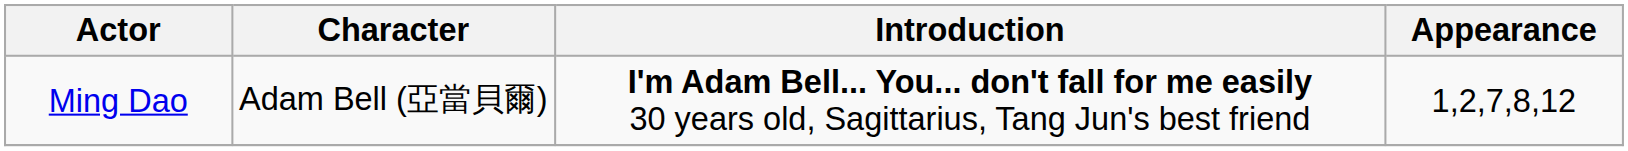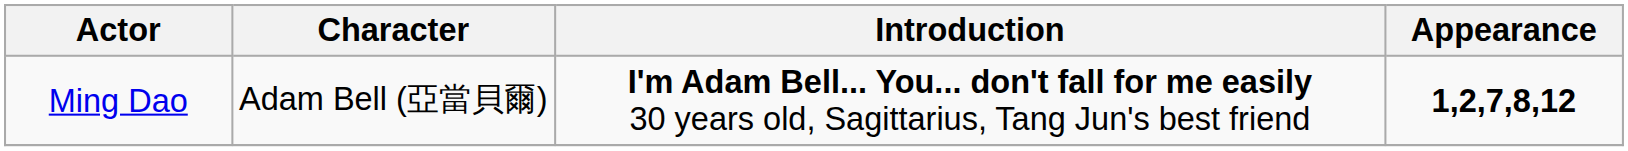(1504, 100) normal -> (1504, 100) bold
